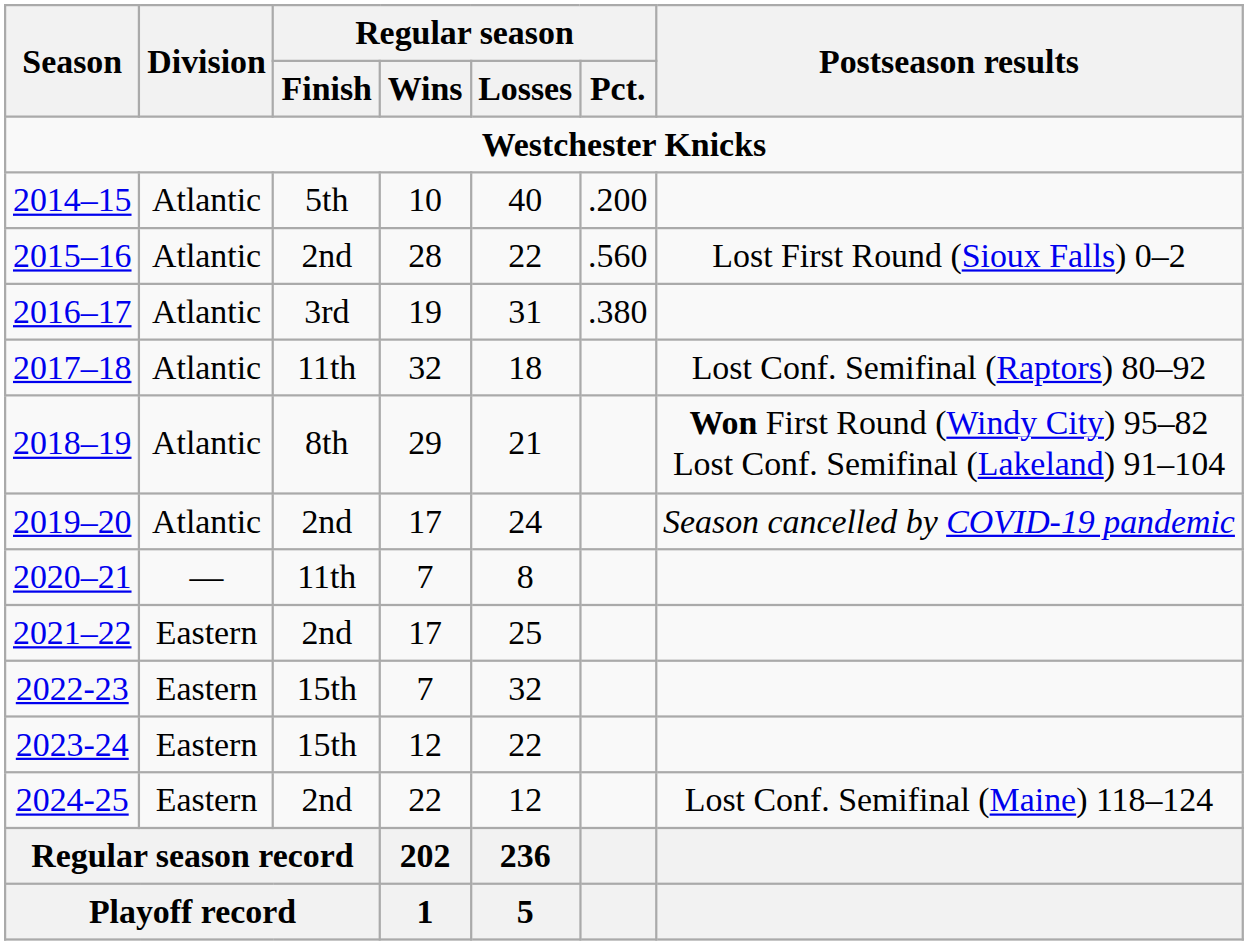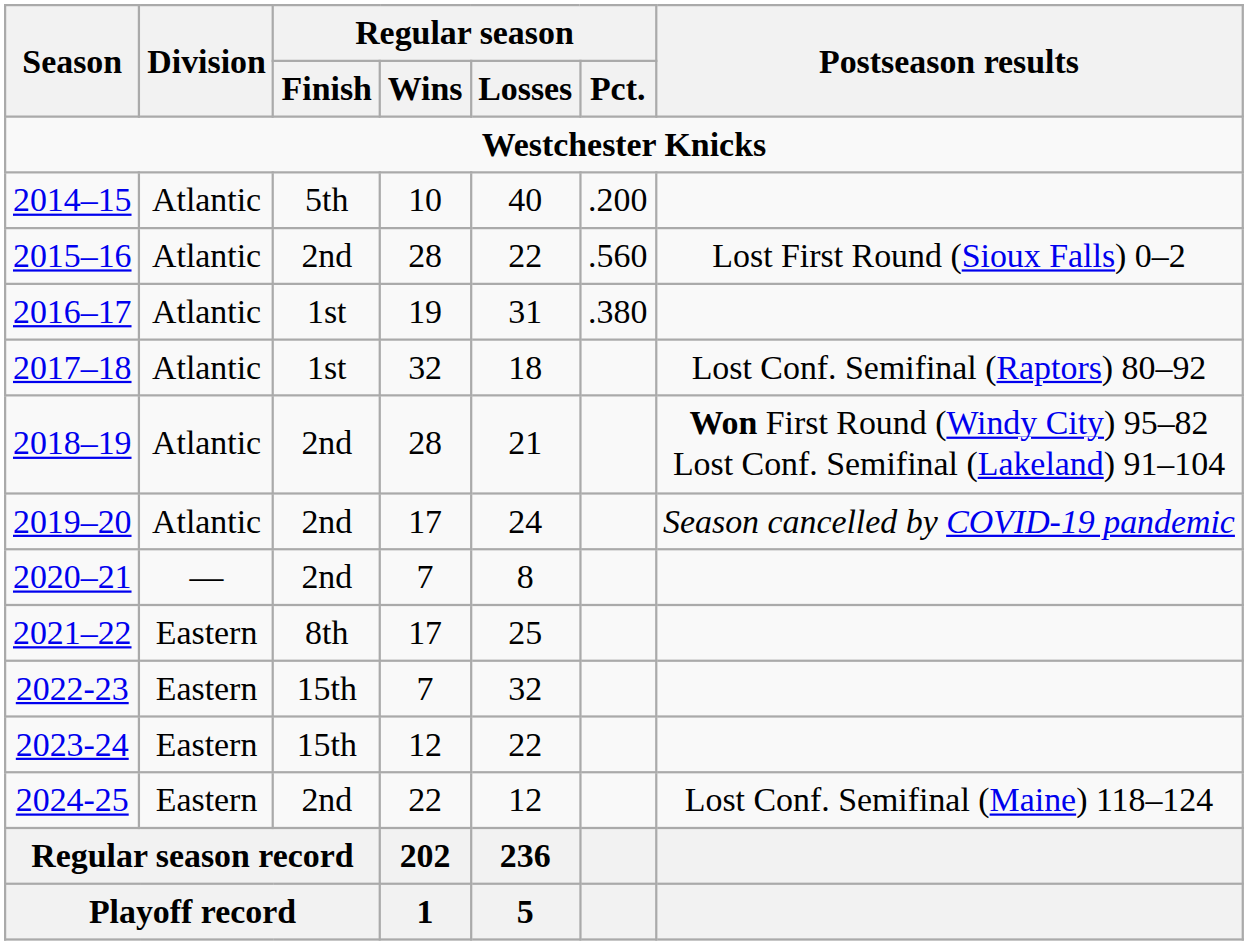(327, 312) 3rd -> (327, 312) 1st
(327, 367) 11th -> (327, 367) 1st
(327, 443) 8th -> (327, 443) 2nd
(425, 443) 29 -> (425, 443) 28
(327, 575) 11th -> (327, 575) 2nd
(327, 631) 2nd -> (327, 631) 8th
